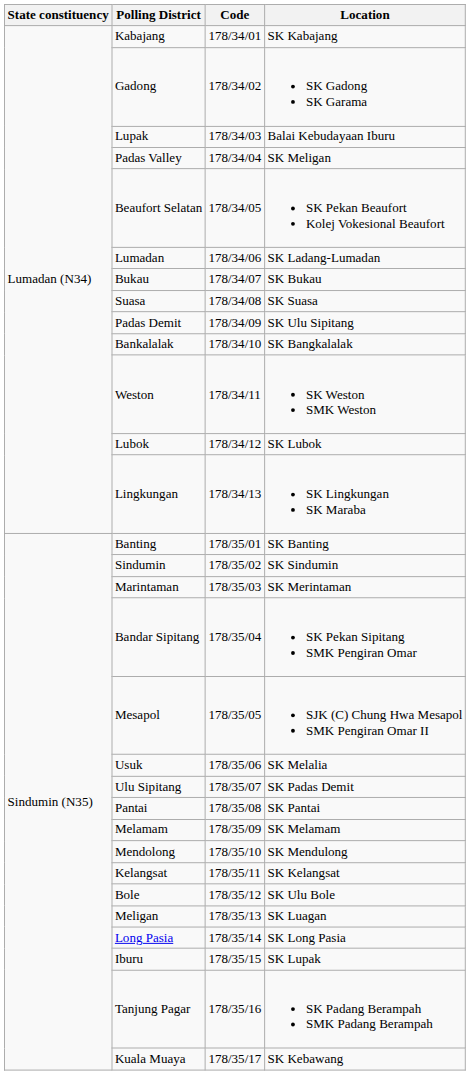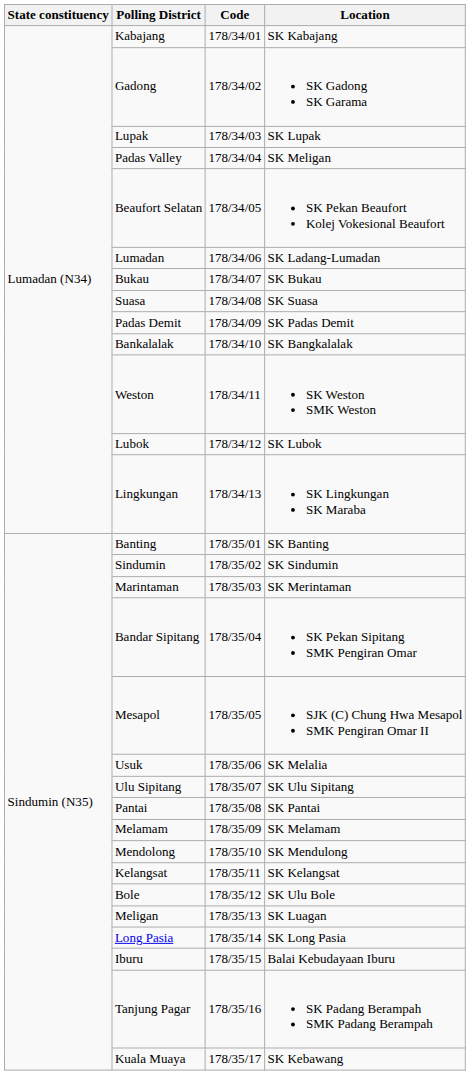(331, 136) Balai Kebudayaan Iburu -> (294, 136) SK Lupak
(311, 322) SK Ulu Sipitang -> (311, 322) SK Padas Demit
(311, 786) SK Padas Demit -> (311, 786) SK Ulu Sipitang
(294, 958) SK Lupak -> (331, 958) Balai Kebudayaan Iburu
